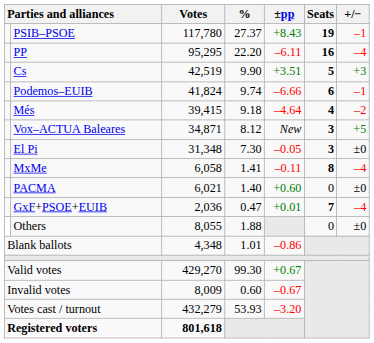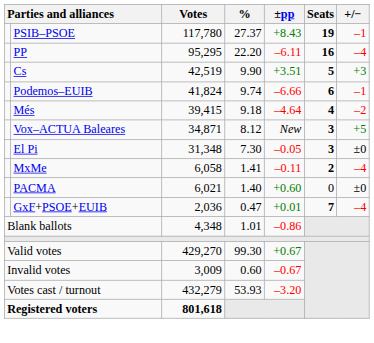(331, 168) 8 -> (331, 168) 2
- row: (30, 226)
(208, 289) 8,009 -> (208, 270) 3,009
